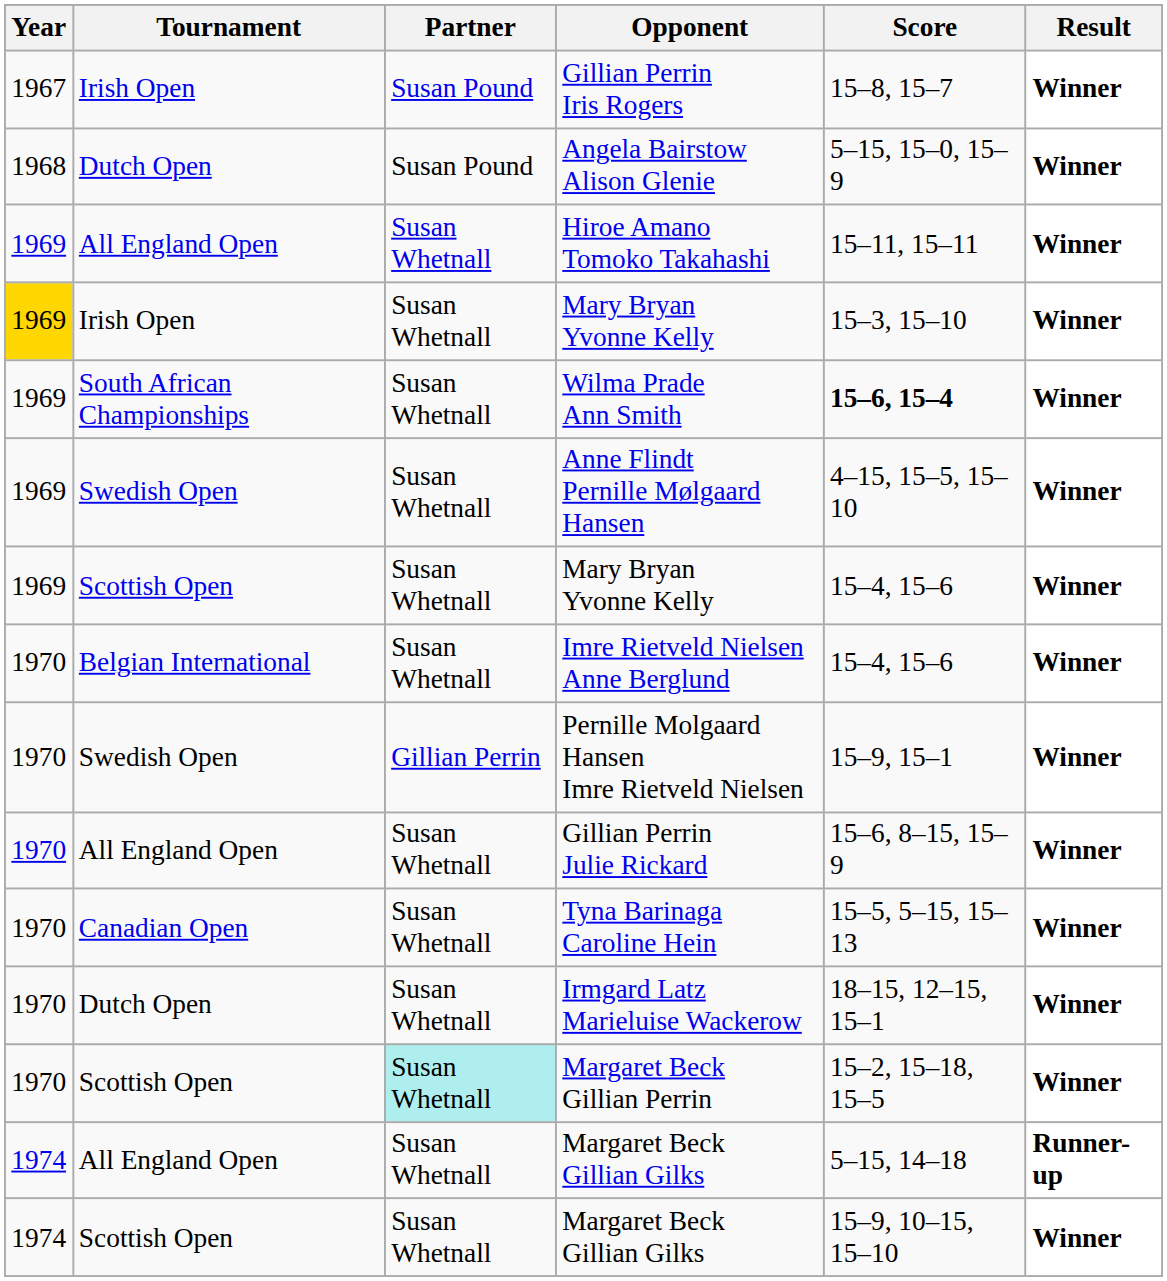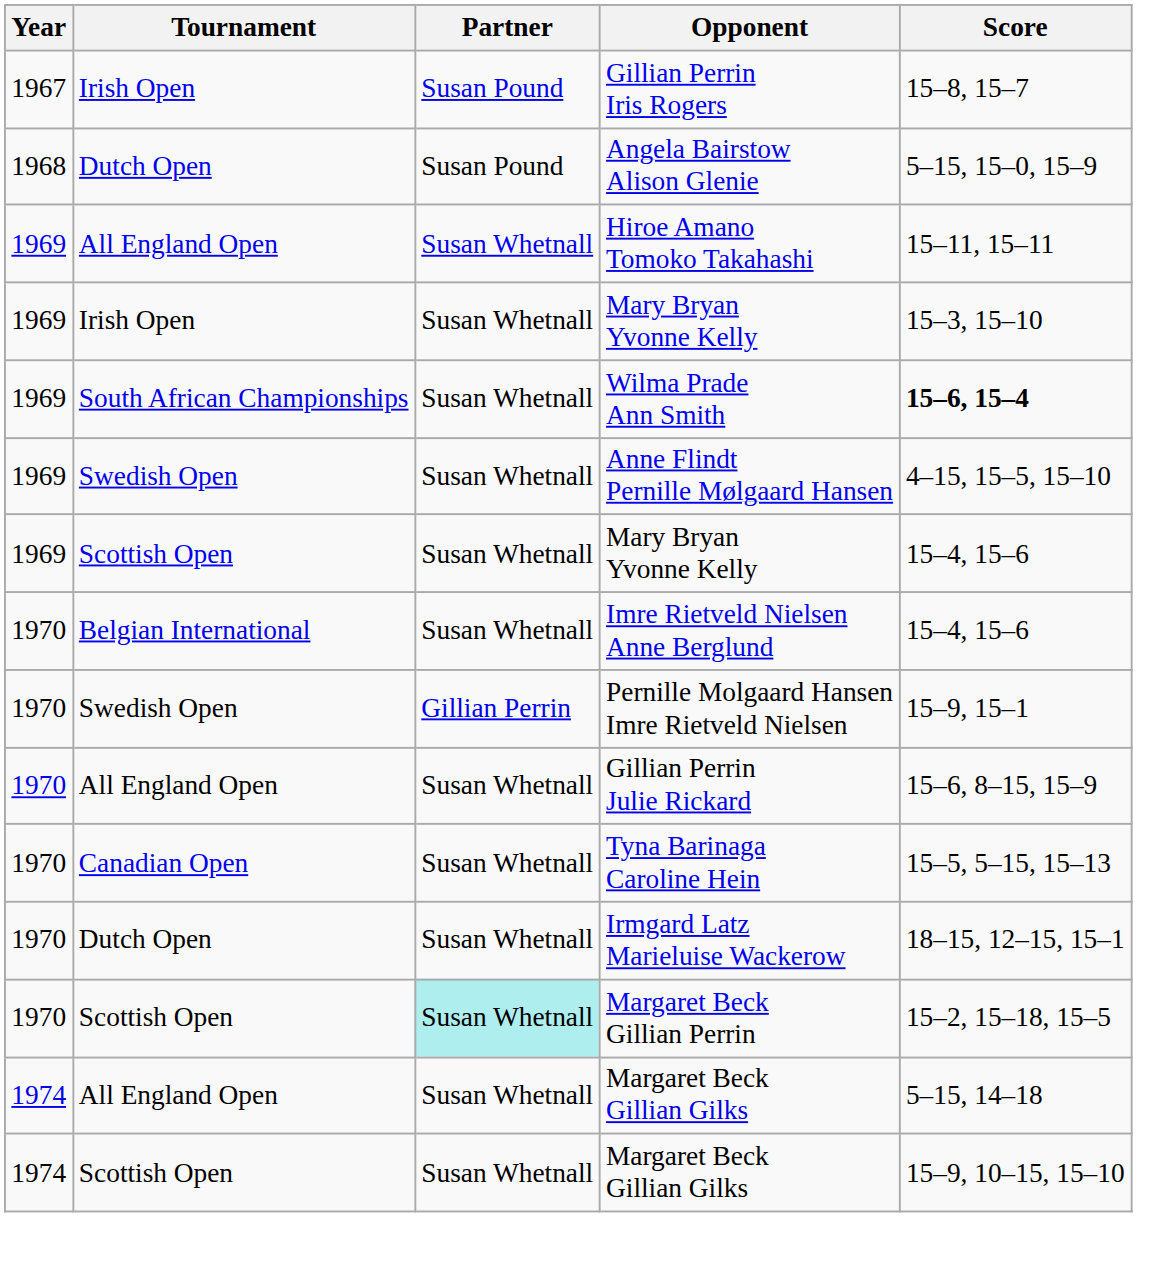- column: (1094, 27)
(39, 321) gold background -> (39, 321) no background
